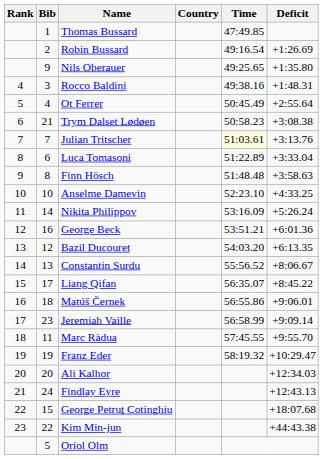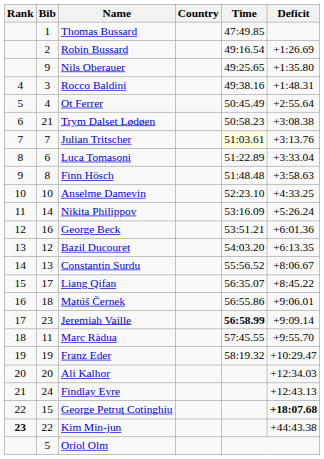(244, 319) normal -> (244, 319) bold
(293, 409) normal -> (294, 409) bold
(20, 427) normal -> (20, 427) bold
